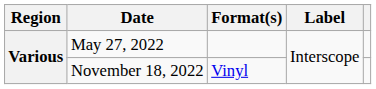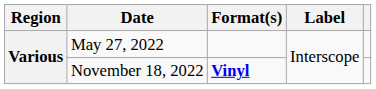(230, 70) normal -> (230, 70) bold
